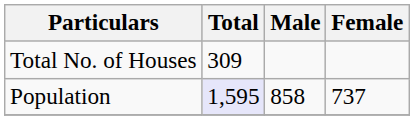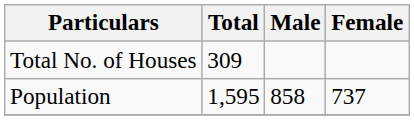(233, 96) lavender background -> (233, 96) no background
